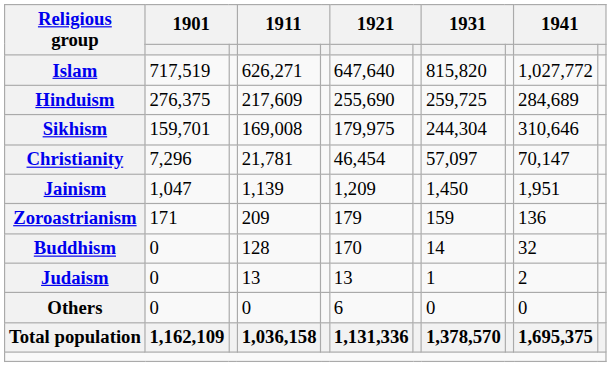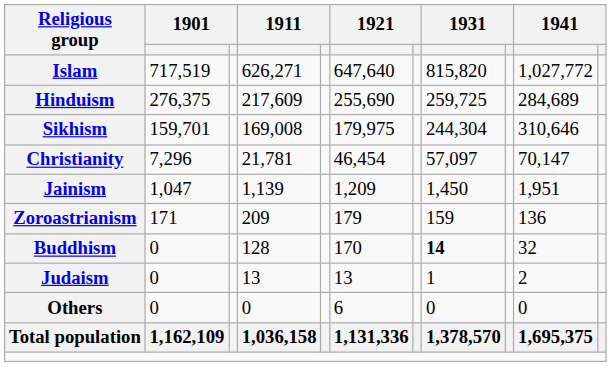(435, 248) normal -> (435, 248) bold
